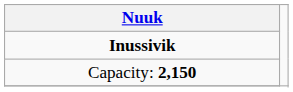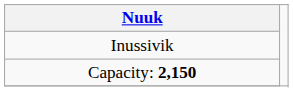(142, 45) bold -> (142, 45) normal
